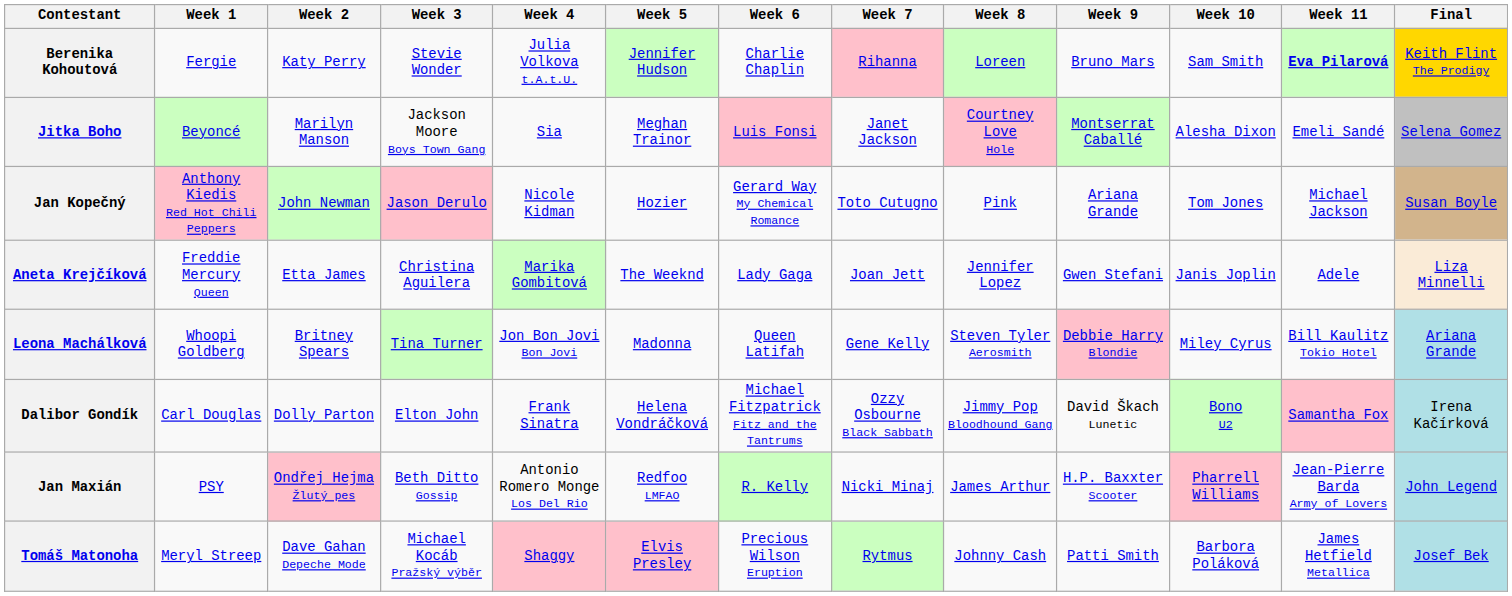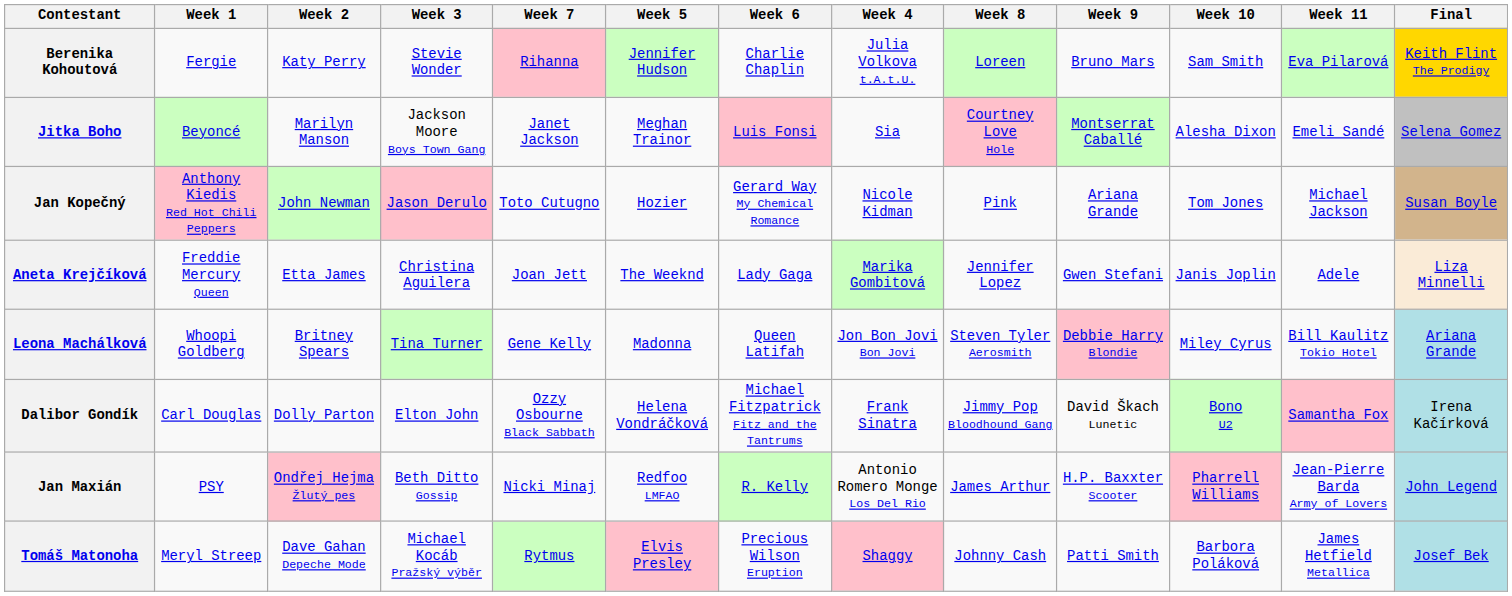columns swapped: (549, 16) <-> (888, 16)
(1338, 62) bold -> (1338, 62) normal
